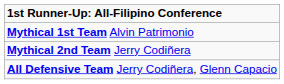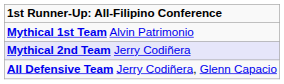(99, 50) no background -> (99, 50) lavender background
